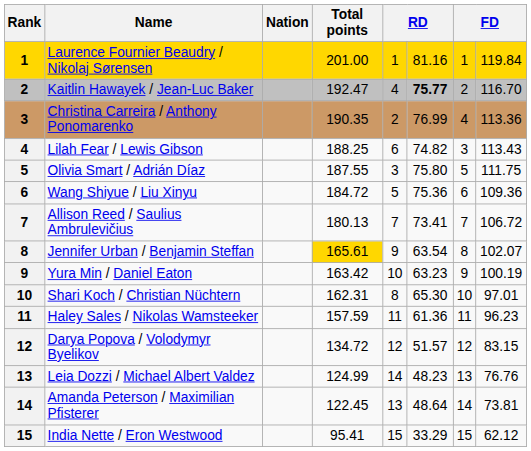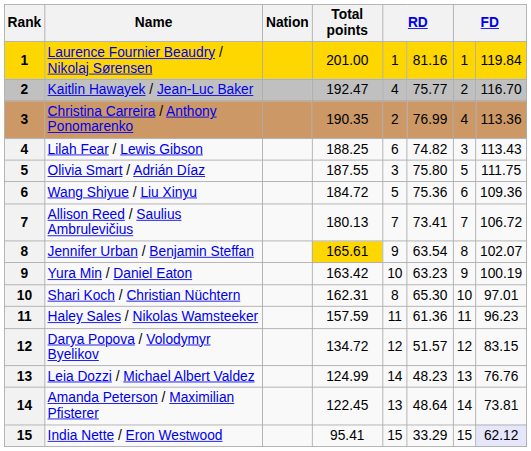(430, 90) bold -> (430, 90) normal
(501, 435) no background -> (501, 435) lavender background
